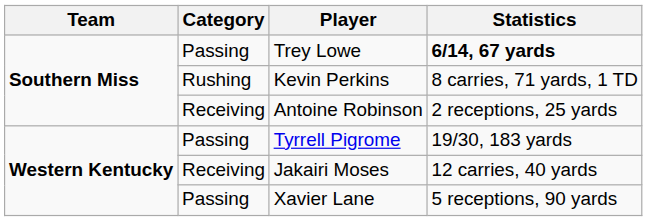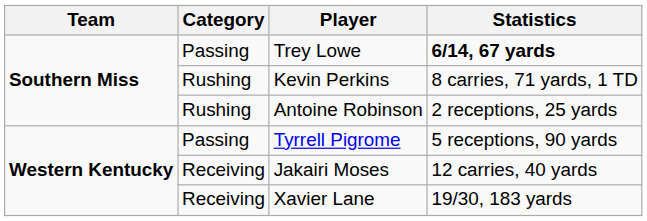(223, 110) Receiving -> (217, 110) Rushing
(502, 140) 19/30, 183 yards -> (524, 140) 5 receptions, 90 yards
(216, 200) Passing -> (223, 200) Receiving
(524, 200) 5 receptions, 90 yards -> (502, 200) 19/30, 183 yards
